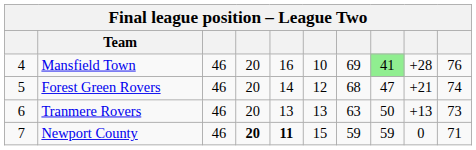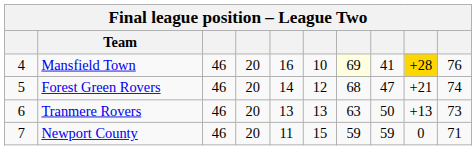(354, 65) no background -> (354, 65) lightyellow background
(387, 65) lightgreen background -> (387, 65) no background
(421, 65) no background -> (421, 65) gold background
(253, 133) bold -> (253, 133) normal
(286, 133) bold -> (286, 133) normal
